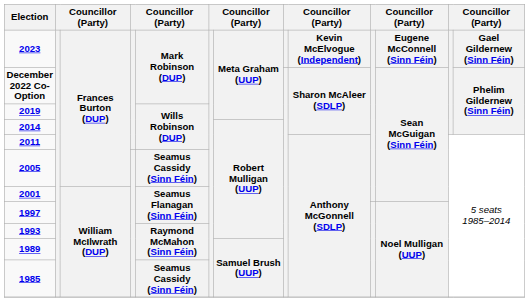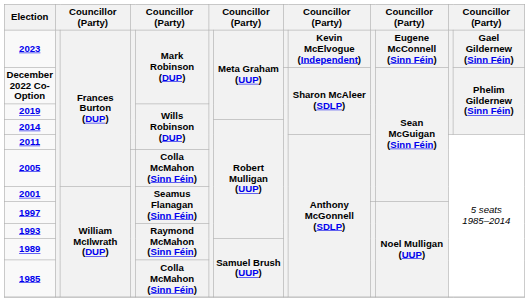(172, 168) Seamus Cassidy (Sinn Féin) -> (172, 168) Colla McMahon (Sinn Féin)
(172, 278) Seamus Cassidy (Sinn Féin) -> (172, 278) Colla McMahon (Sinn Féin)
